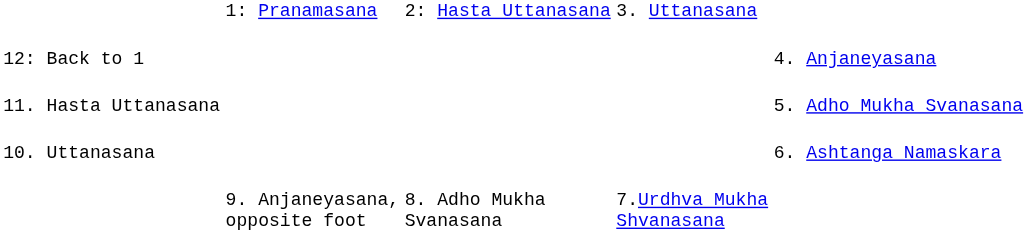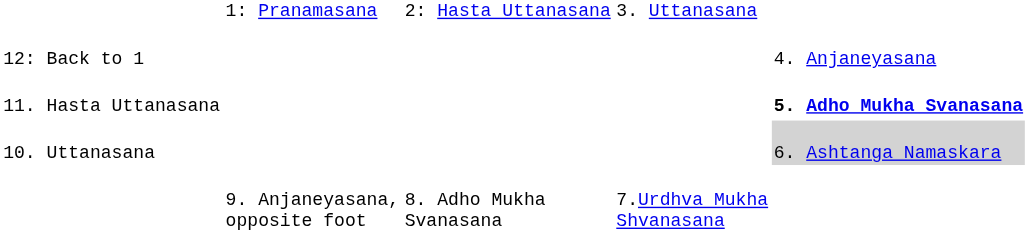(898, 106) normal -> (898, 106) bold
(888, 153) no background -> (888, 153) lightgrey background
